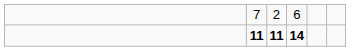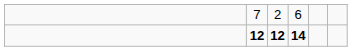(257, 35) 11 -> (257, 35) 12
(277, 35) 11 -> (278, 35) 12
